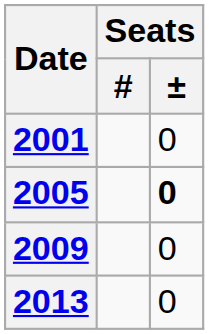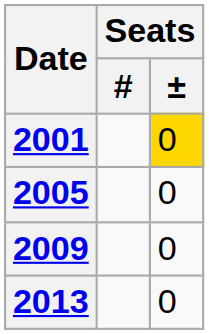(167, 139) no background -> (167, 139) gold background
(167, 193) bold -> (167, 193) normal
